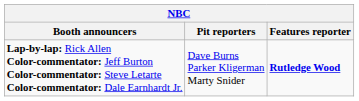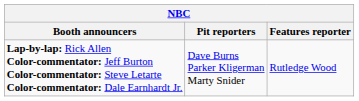(305, 68) bold -> (303, 68) normal
